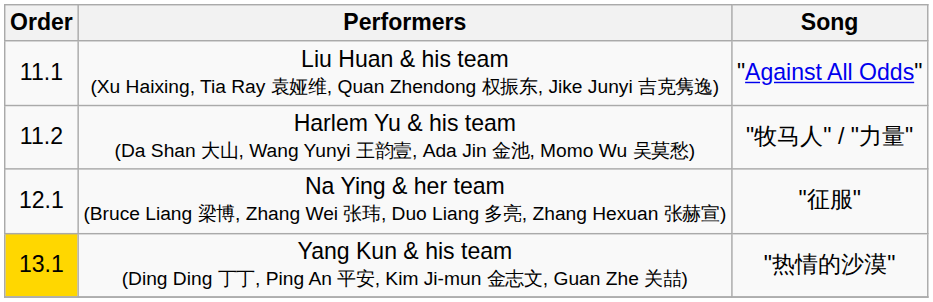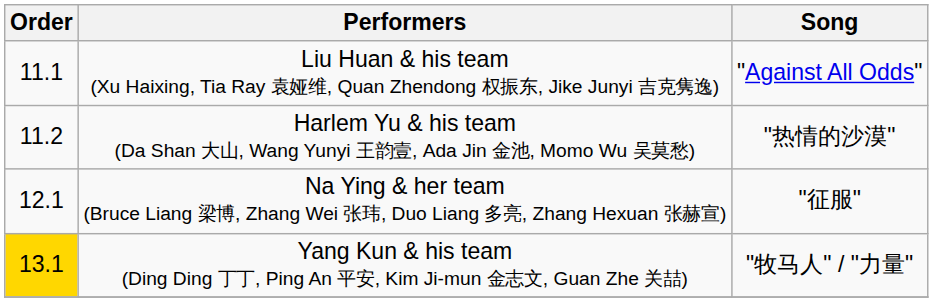(830, 136) "牧马人" / "力量" -> (830, 136) "热情的沙漠"
(830, 263) "热情的沙漠" -> (830, 263) "牧马人" / "力量"
